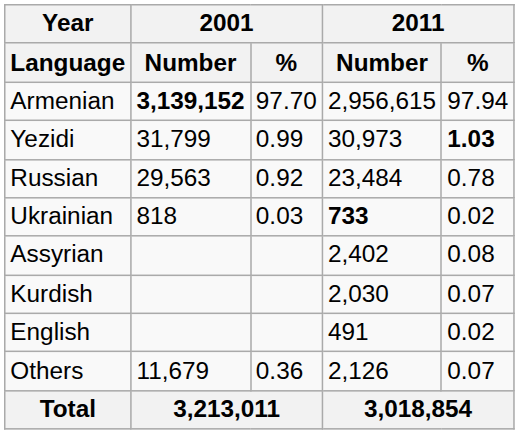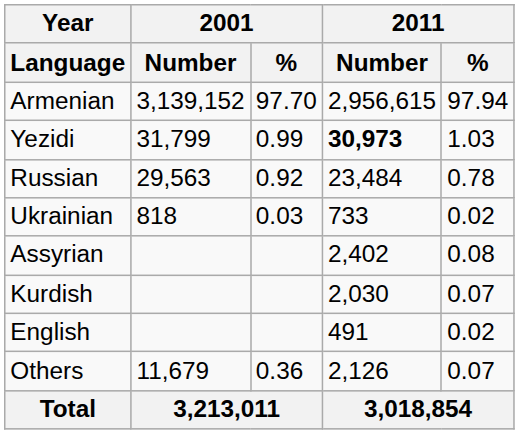(191, 100) bold -> (191, 100) normal
(365, 139) normal -> (365, 139) bold
(471, 139) bold -> (471, 139) normal
(348, 216) bold -> (348, 216) normal
